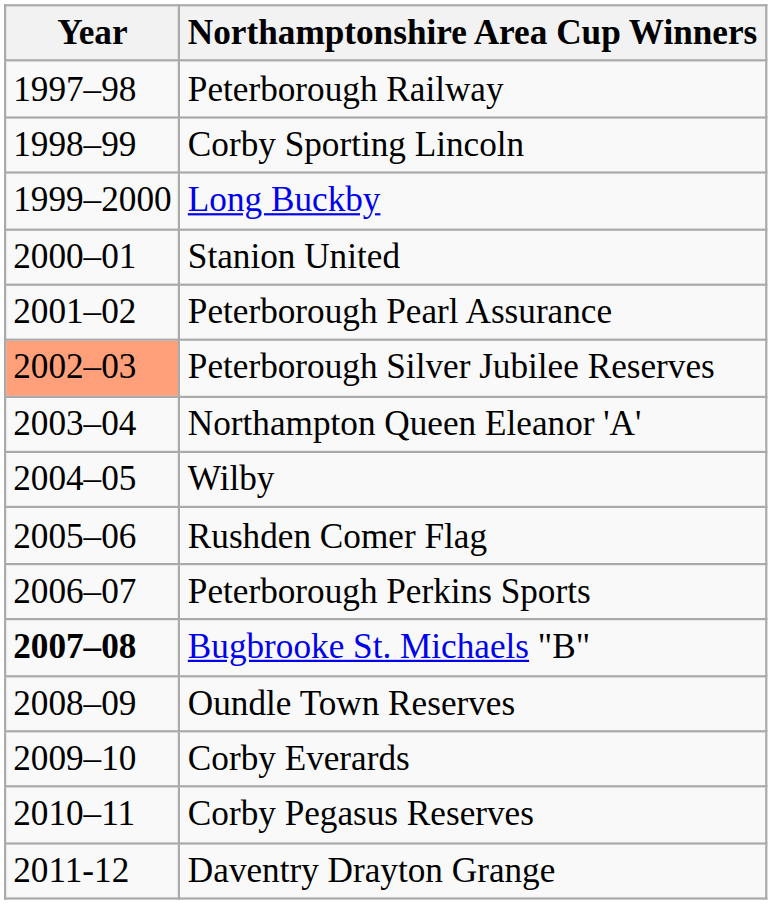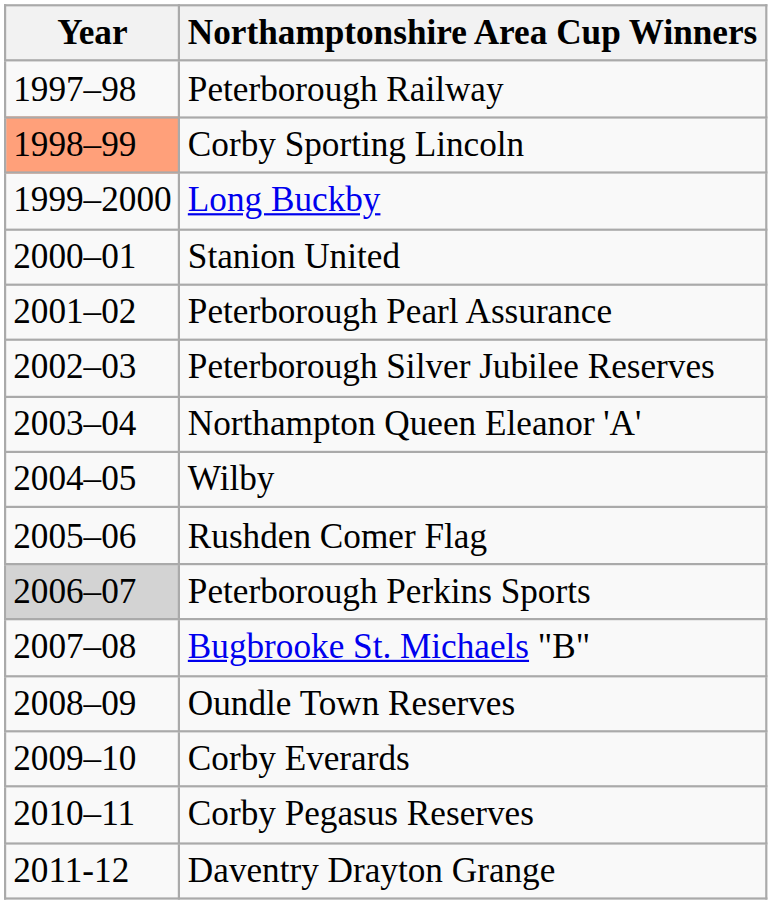(75, 144) no background -> (75, 144) lightsalmon background
(75, 367) lightsalmon background -> (75, 367) no background
(75, 590) no background -> (75, 590) lightgrey background
(75, 646) bold -> (75, 646) normal
